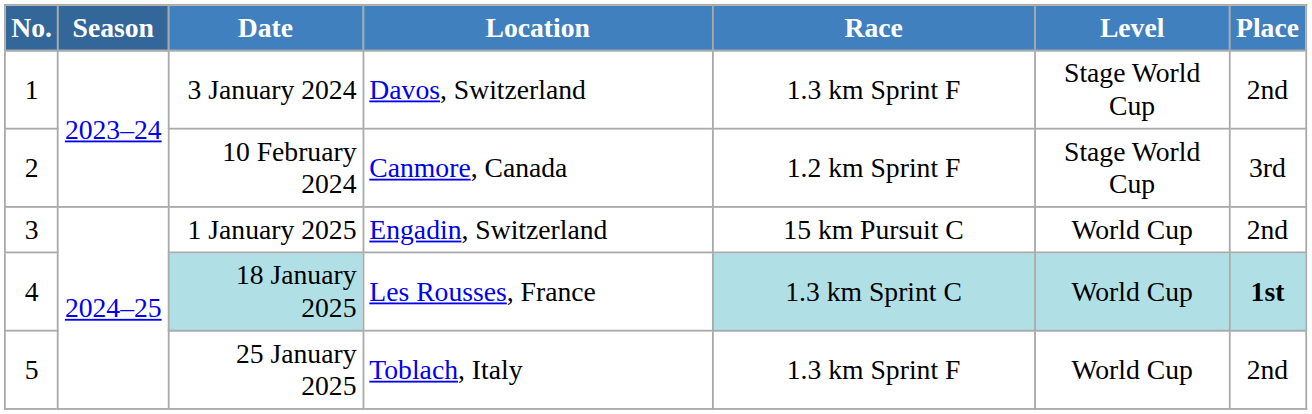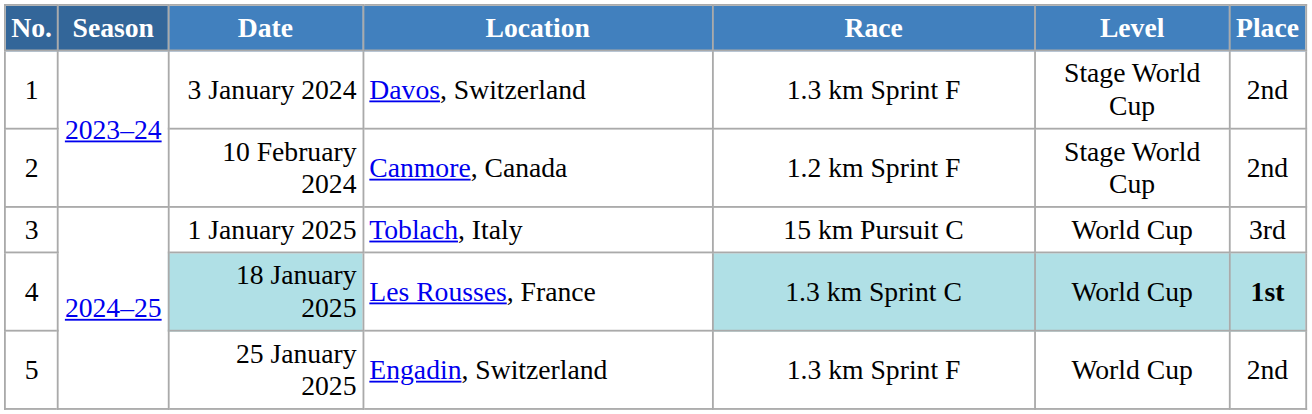(1267, 167) 3rd -> (1267, 167) 2nd
(488, 229) Engadin, Switzerland -> (446, 229) Toblach, Italy
(1267, 229) 2nd -> (1267, 229) 3rd
(446, 370) Toblach, Italy -> (488, 370) Engadin, Switzerland
